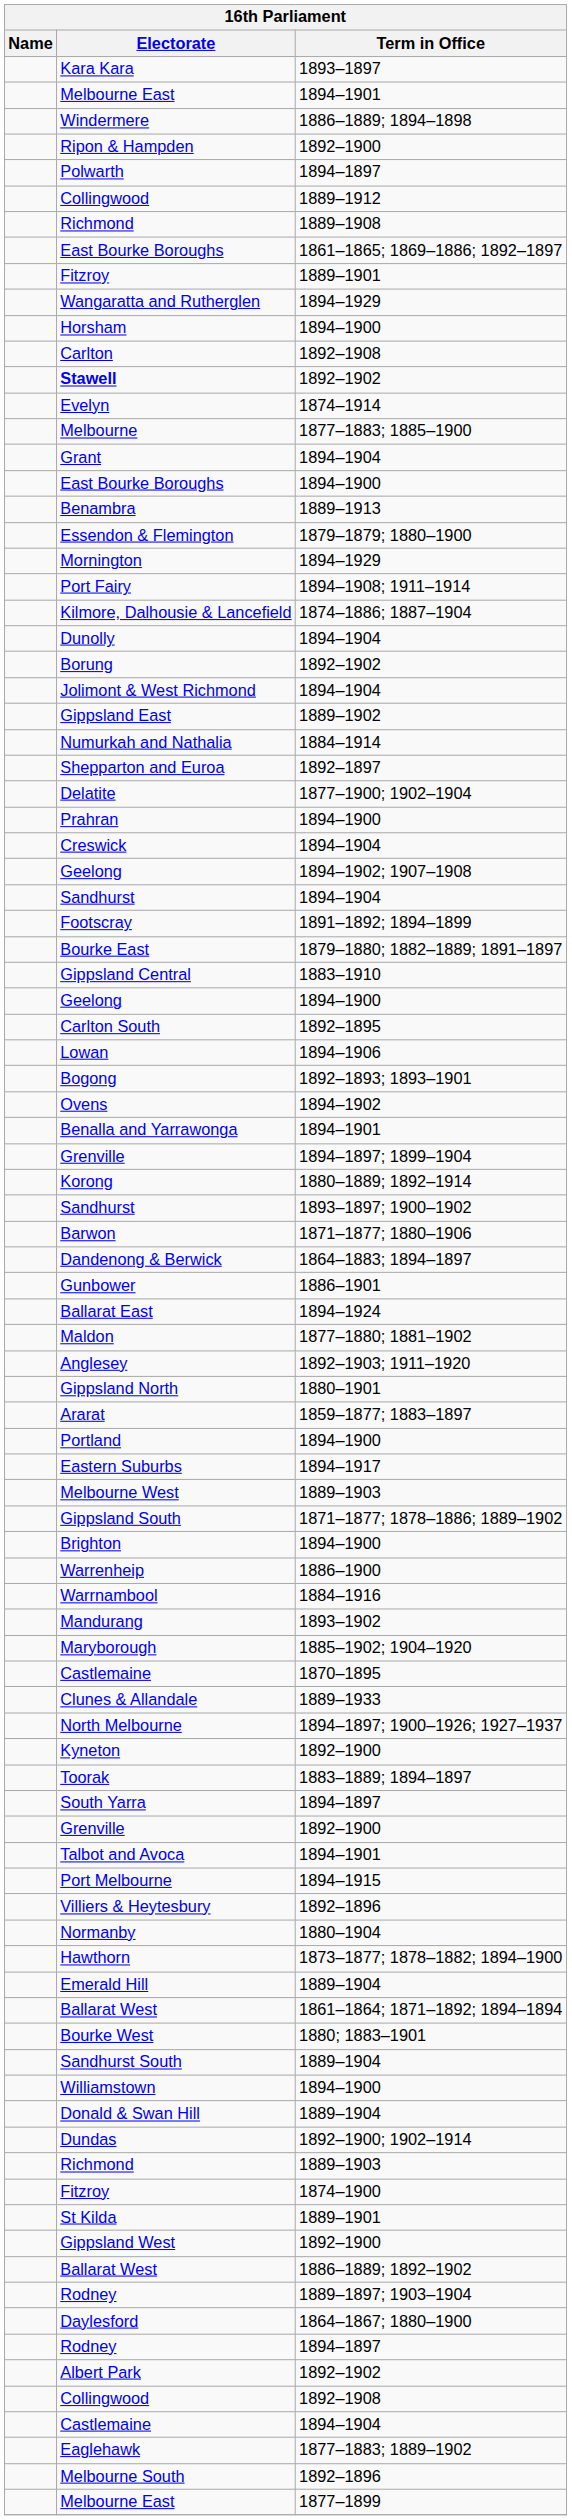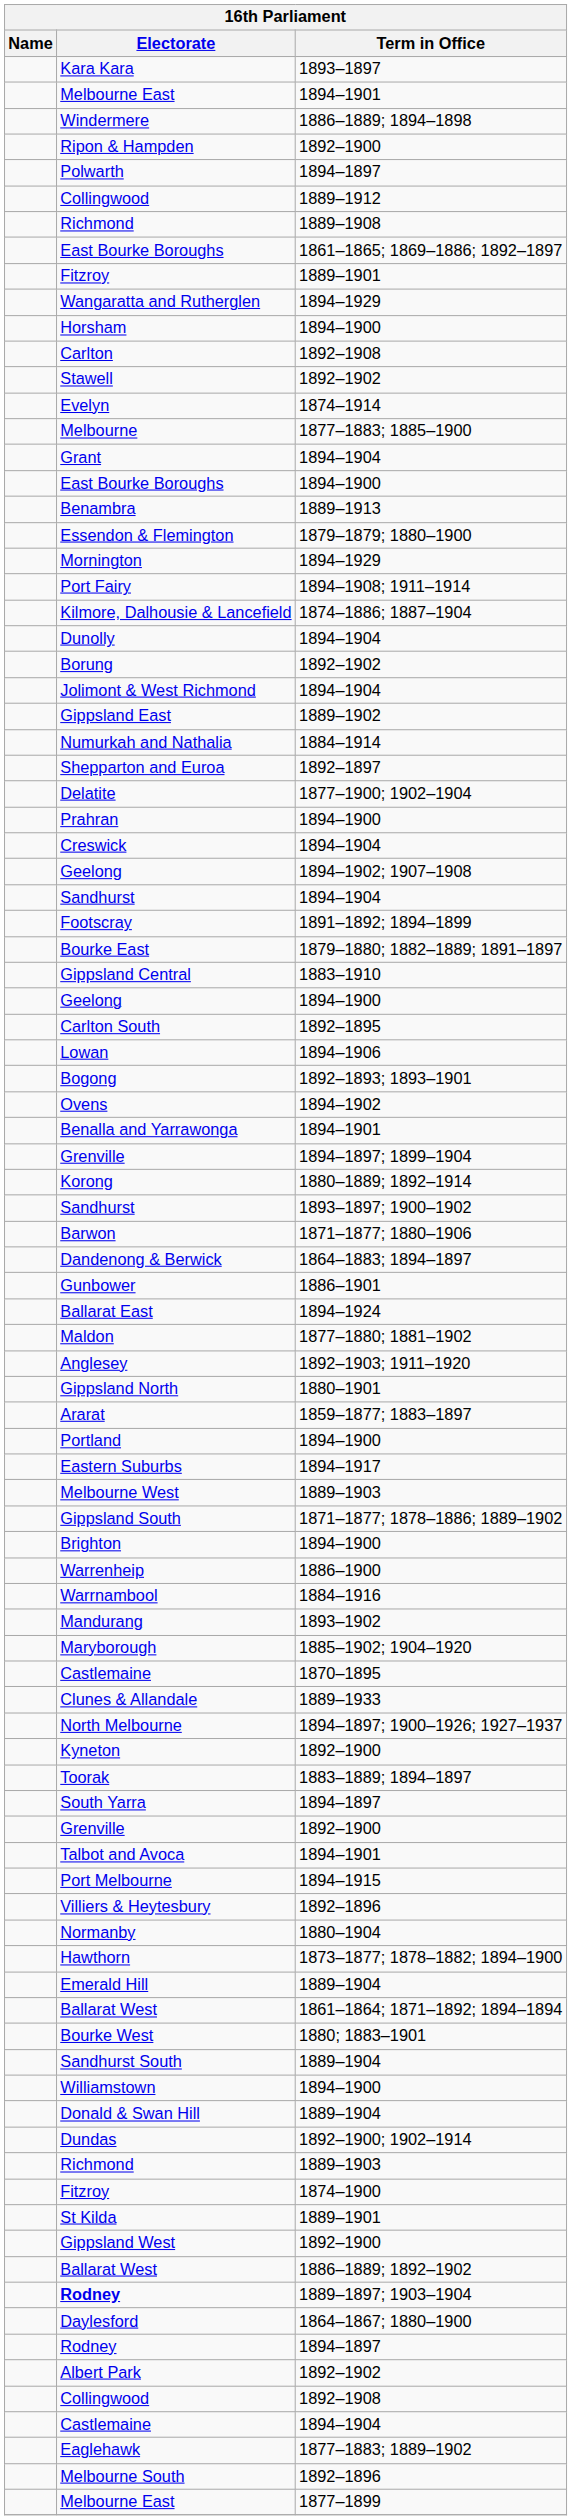(88, 379) bold -> (87, 379) normal
(88, 2295) normal -> (90, 2295) bold
